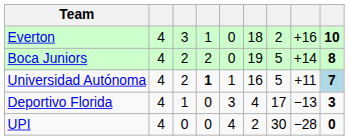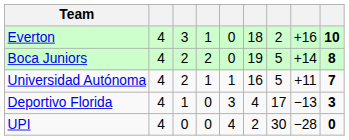(208, 80) bold -> (208, 80) normal
(332, 80) lightblue background -> (332, 80) no background
